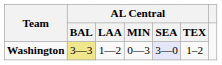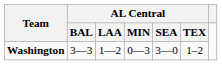(81, 51) khaki background -> (81, 51) no background
(167, 51) lavender background -> (167, 51) no background
